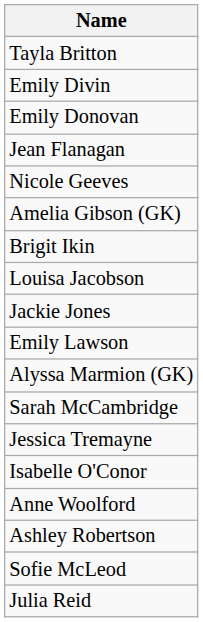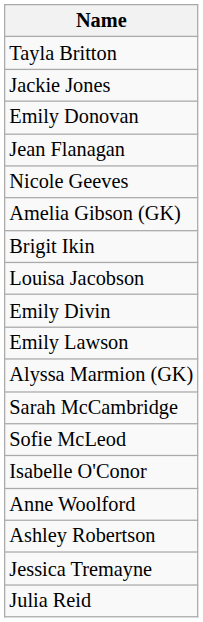(60, 85) Emily Divin -> (60, 85) Jackie Jones
(60, 310) Jackie Jones -> (60, 310) Emily Divin
(81, 439) Jessica Tremayne -> (68, 439) Sofie McLeod
(68, 568) Sofie McLeod -> (81, 568) Jessica Tremayne
